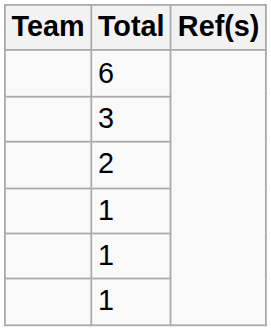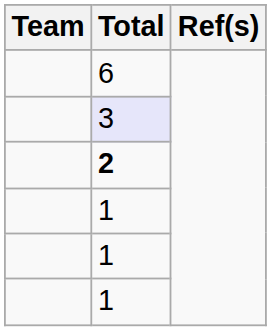(106, 118) no background -> (106, 118) lavender background
(106, 164) normal -> (106, 164) bold
